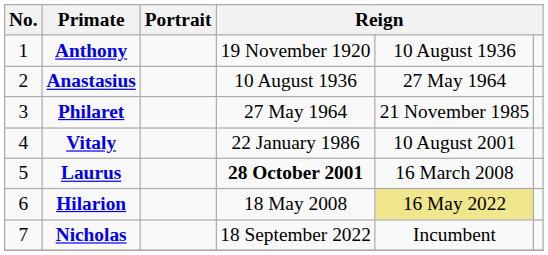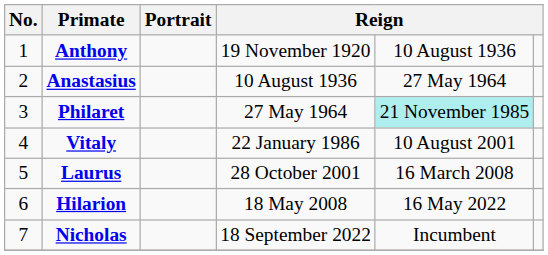(455, 111) no background -> (455, 111) paleturquoise background
(296, 173) bold -> (296, 173) normal
(455, 204) khaki background -> (455, 204) no background
